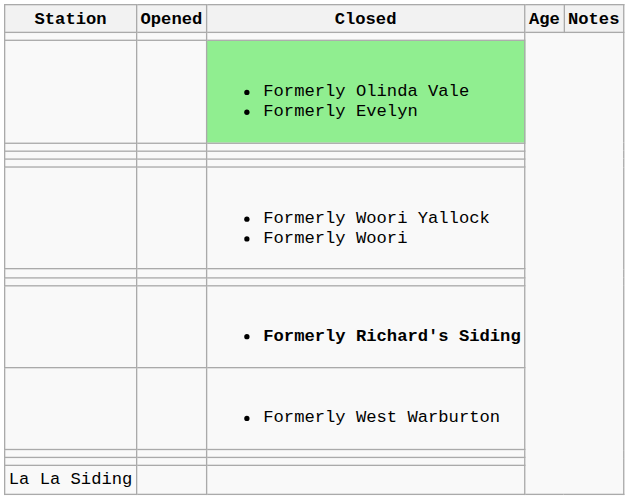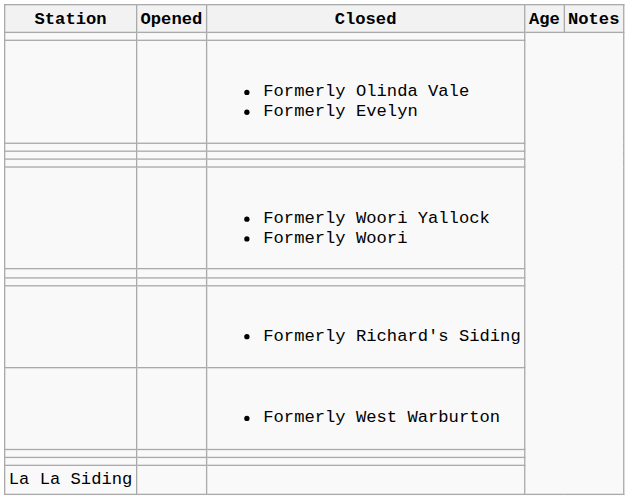(366, 102) lightgreen background -> (366, 102) no background
(366, 336) bold -> (366, 336) normal
